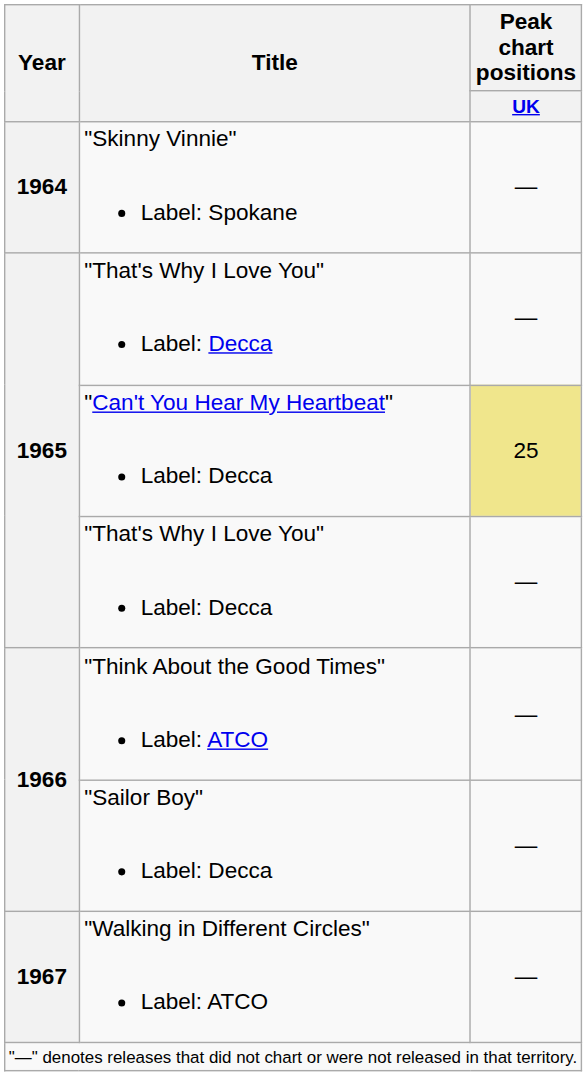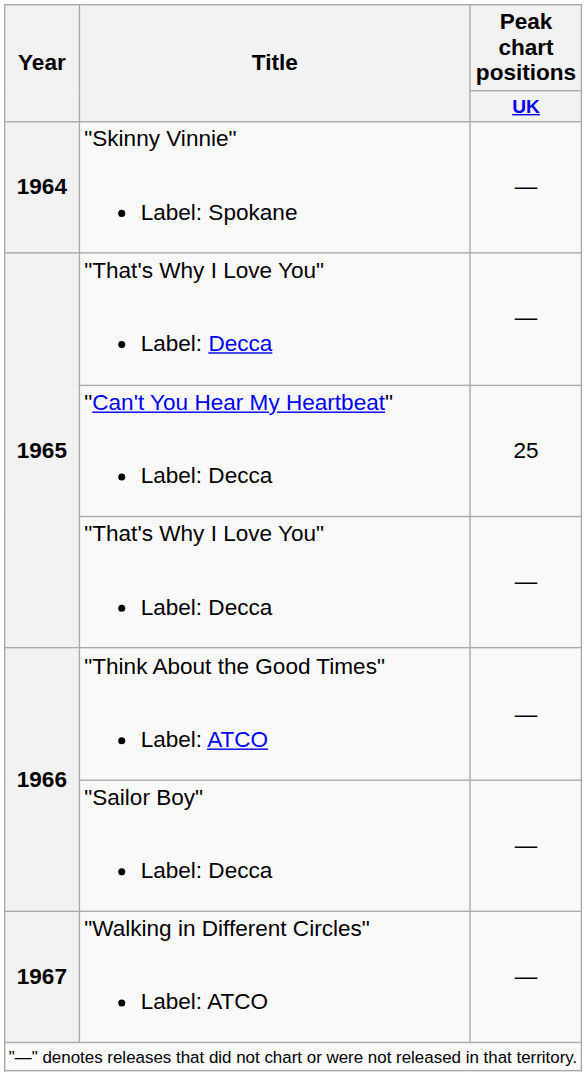(526, 450) khaki background -> (526, 450) no background
